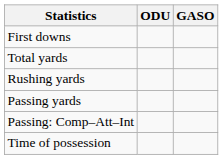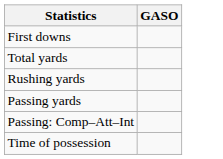- column: (155, 15)
